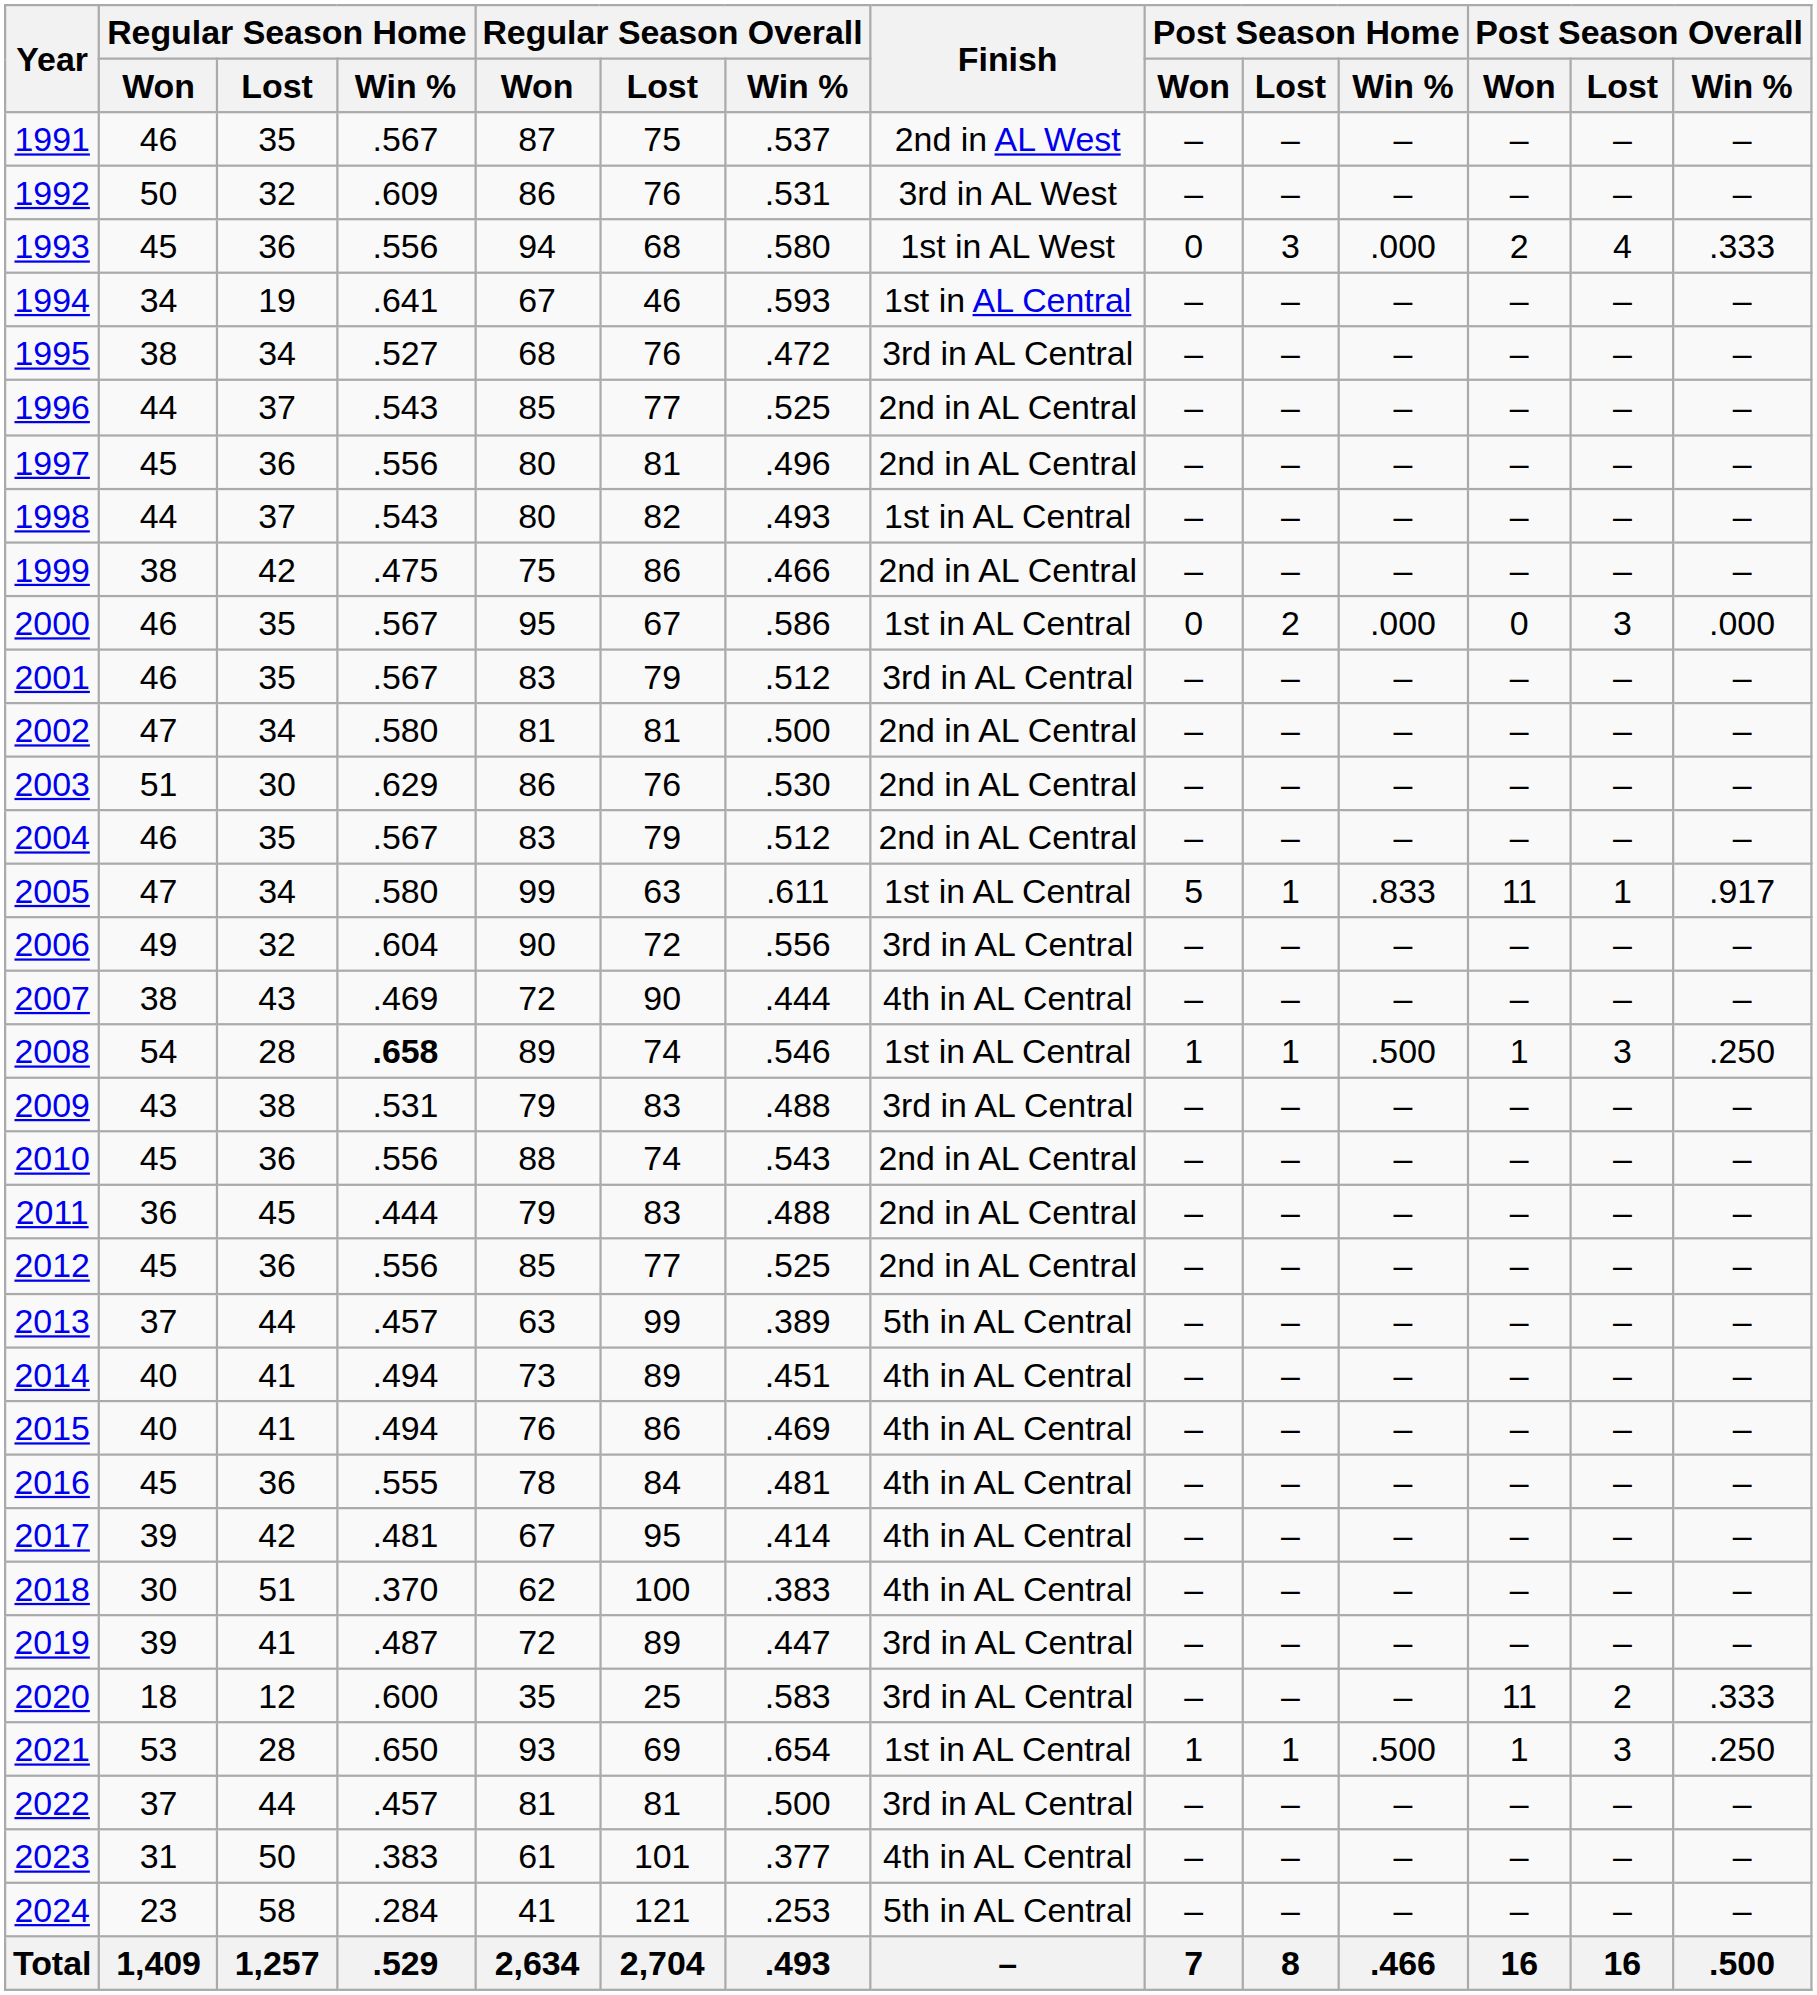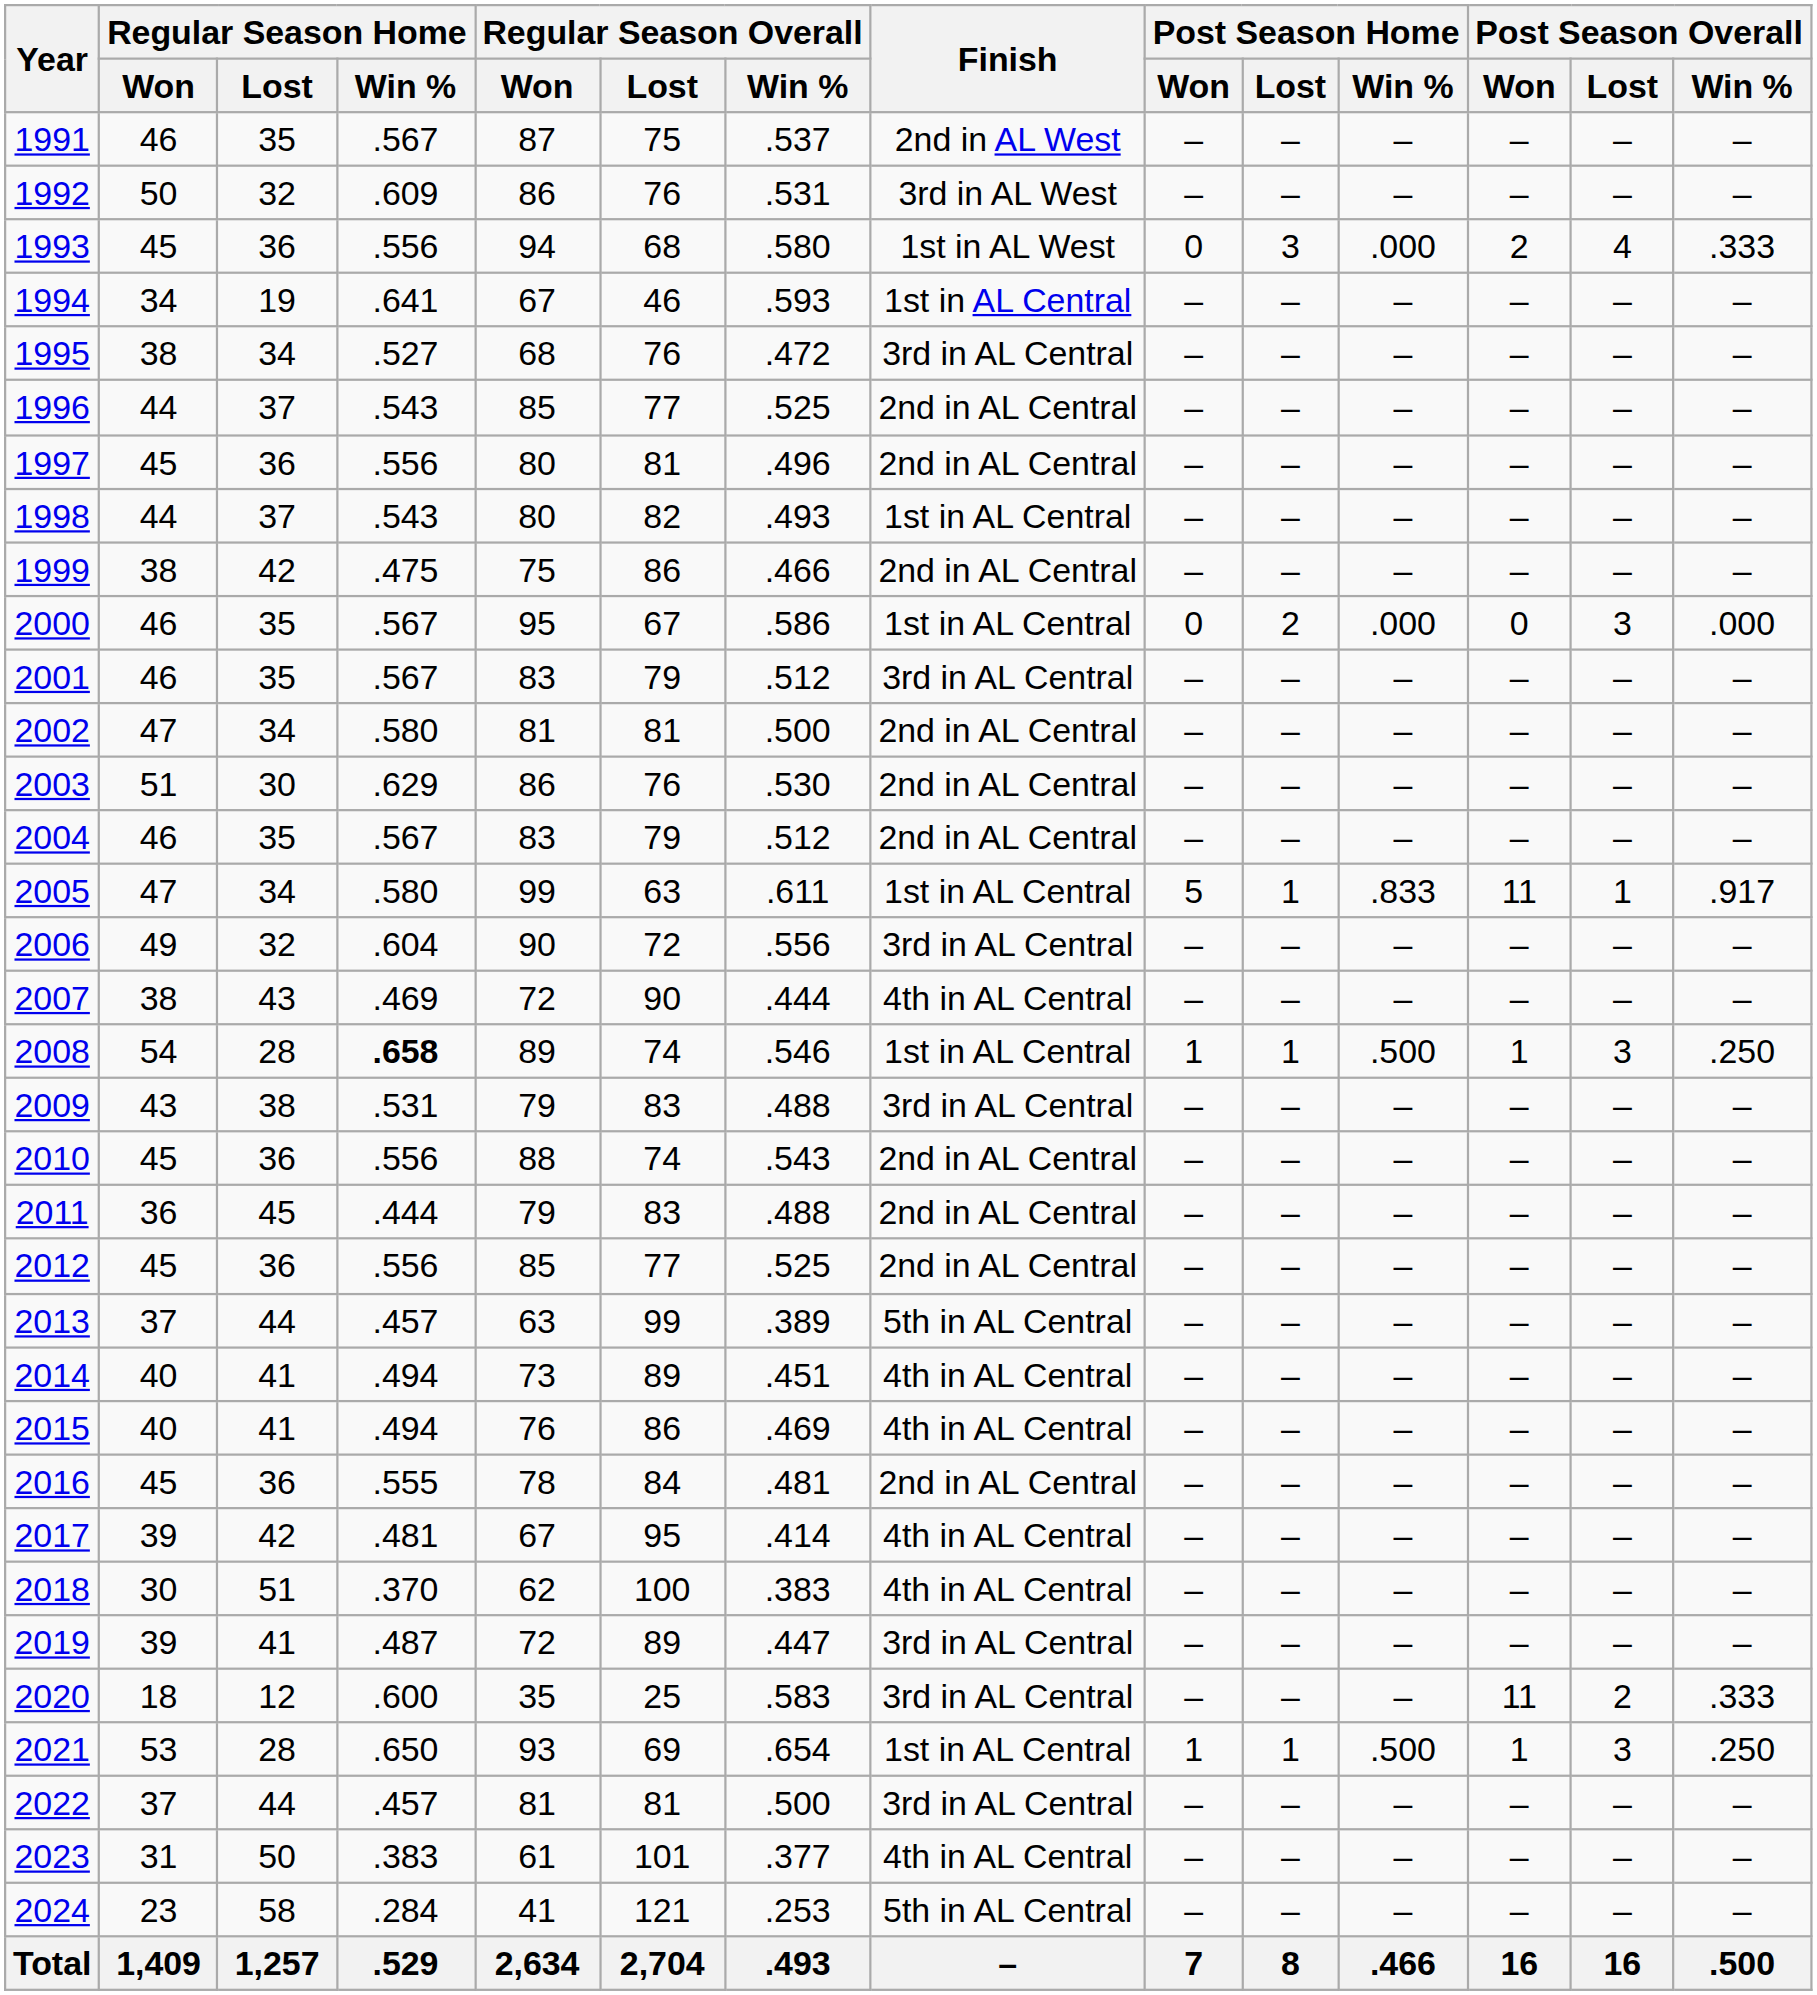(1008, 1481) 4th in AL Central -> (1008, 1481) 2nd in AL Central
